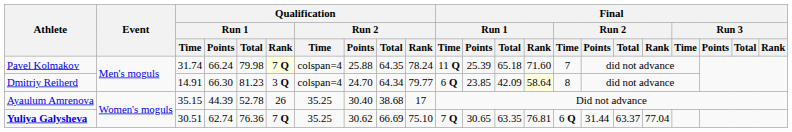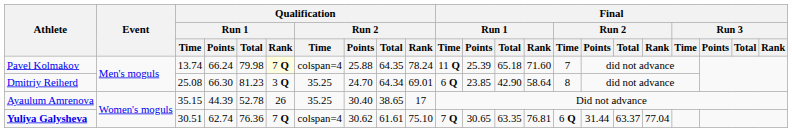(190, 65) 31.74 -> (190, 65) 13.74
(190, 83) 14.91 -> (190, 83) 25.08
(320, 83) colspan=4 -> (320, 83) 35.25
(421, 83) 79.77 -> (421, 83) 69.01
(510, 83) 42.09 -> (510, 83) 42.90
(539, 83) lightyellow background -> (539, 83) no background
(391, 100) 38.68 -> (391, 100) 38.65
(320, 118) 35.25 -> (320, 118) colspan=4
(391, 118) 66.69 -> (391, 118) 61.61
